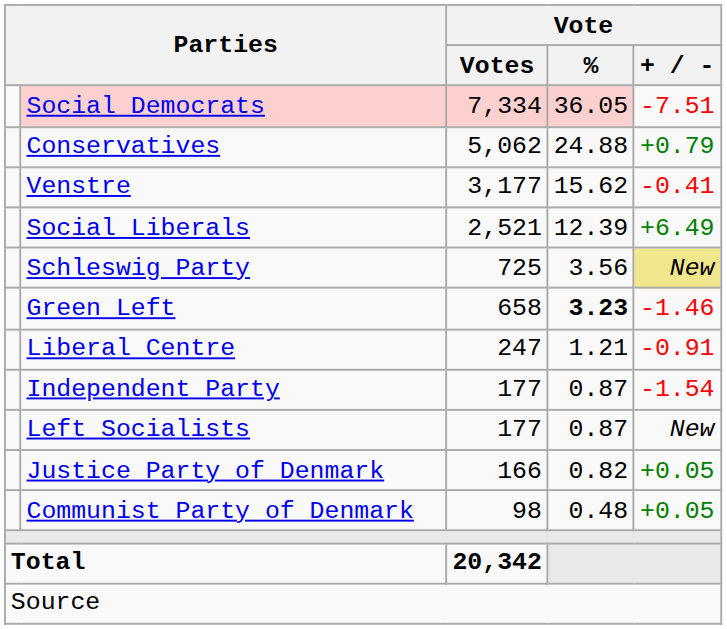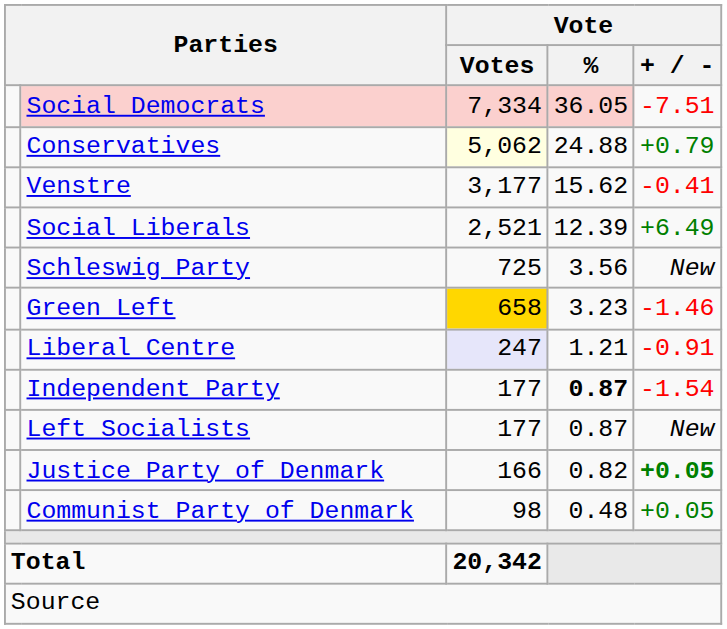(505, 147) no background -> (505, 147) lightyellow background
(692, 268) khaki background -> (692, 268) no background
(519, 308) no background -> (519, 308) gold background
(598, 308) bold -> (598, 308) normal
(519, 349) no background -> (519, 349) lavender background
(598, 389) normal -> (598, 389) bold
(677, 470) normal -> (677, 470) bold
